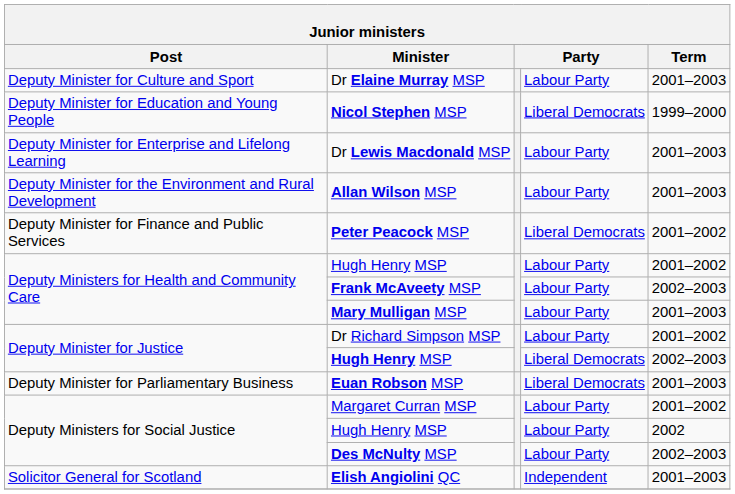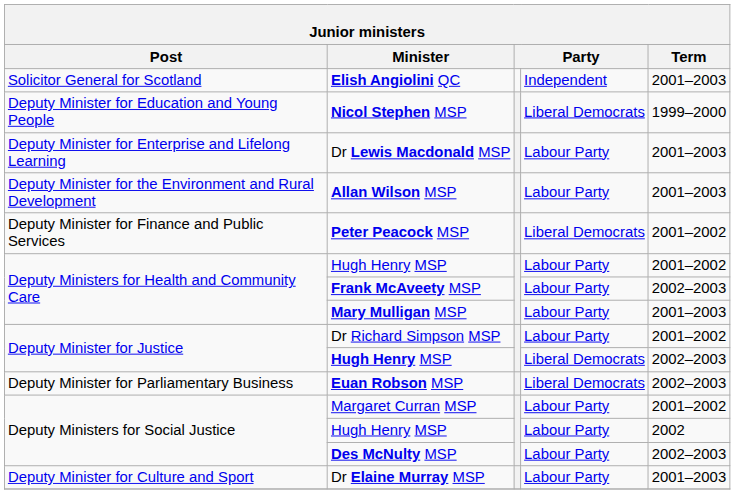rows swapped: (131, 80) <-> (105, 477)
(689, 383) 2001–2003 -> (689, 383) 2002–2003
